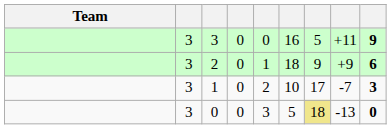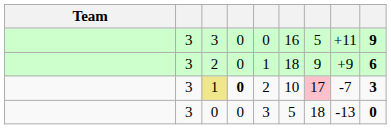(215, 87) no background -> (215, 87) khaki background
(240, 87) normal -> (240, 87) bold
(317, 87) no background -> (317, 87) pink background
(317, 111) khaki background -> (317, 111) no background
